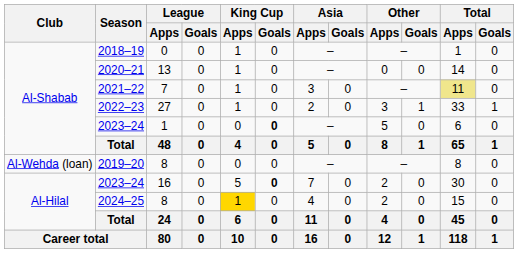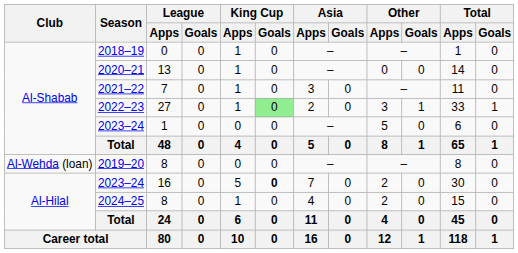(458, 88) khaki background -> (458, 88) no background
(274, 107) no background -> (274, 107) lightgreen background
(274, 126) bold -> (274, 126) normal
(238, 201) gold background -> (238, 201) no background
